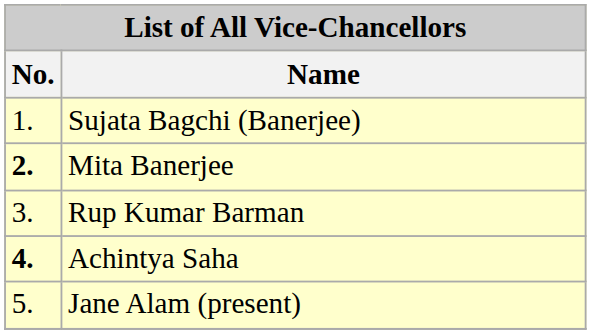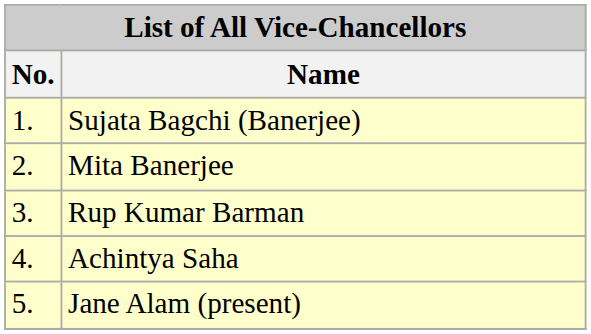(23, 166) bold -> (23, 166) normal
(23, 258) bold -> (23, 258) normal
